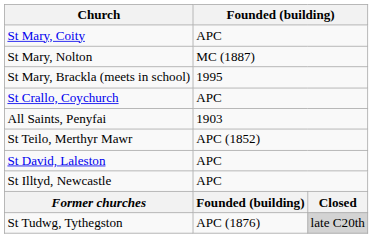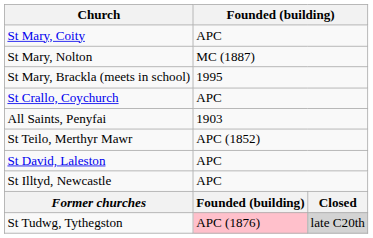(228, 222) no background -> (228, 222) pink background
